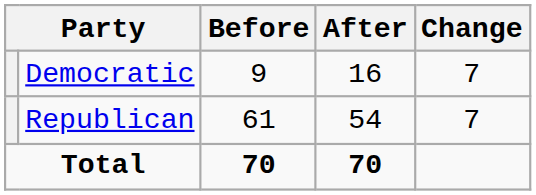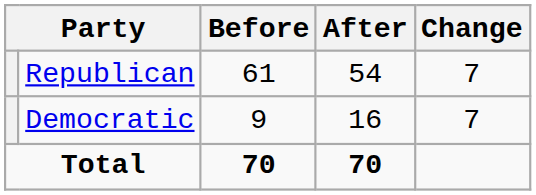rows swapped: (110, 120) <-> (110, 74)
